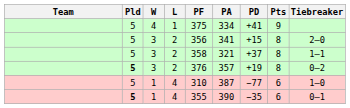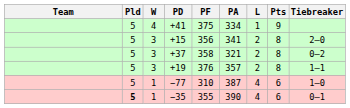columns swapped: (175, 11) <-> (254, 11)
(317, 54) 1–1 -> (317, 54) 0–2
(133, 68) bold -> (133, 68) normal
(317, 68) 0–2 -> (317, 68) 1–1
